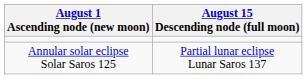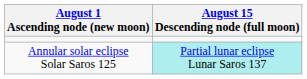(227, 58) no background -> (227, 58) paleturquoise background
